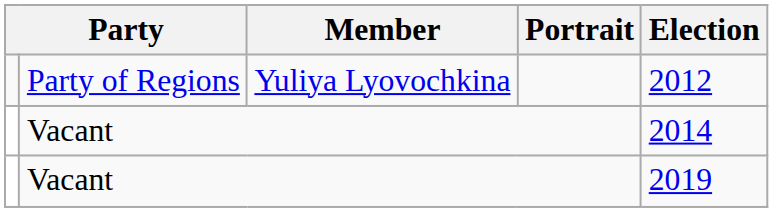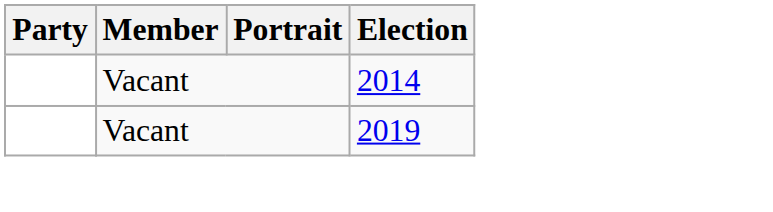- row: (133, 79)
